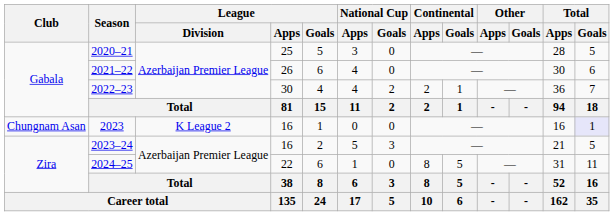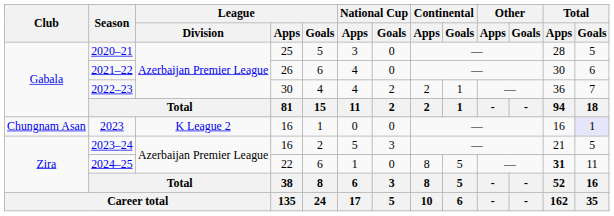(559, 164) normal -> (559, 164) bold
